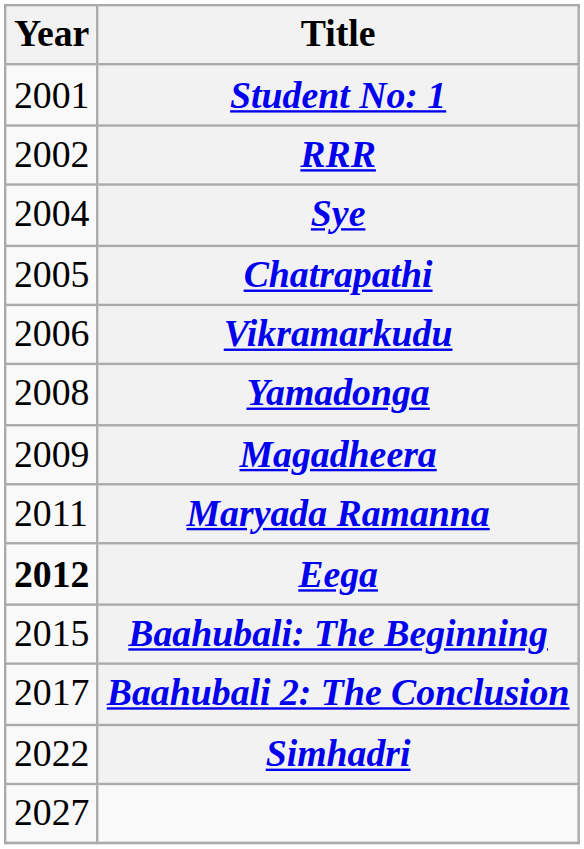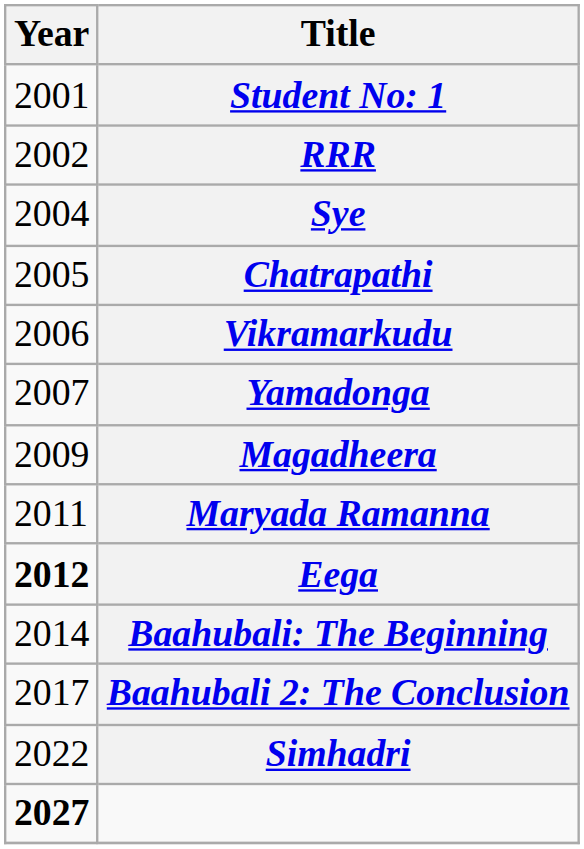(52, 393) 2008 -> (52, 393) 2007
(52, 633) 2015 -> (52, 633) 2014
(52, 812) normal -> (52, 812) bold
